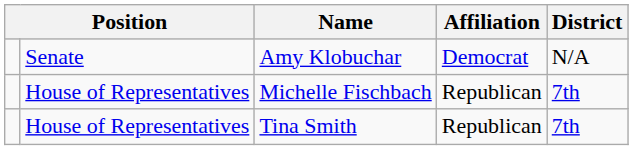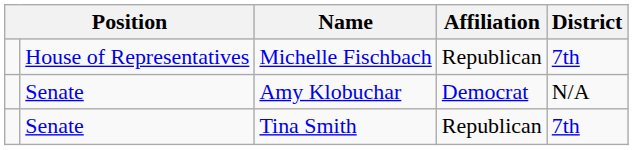rows swapped: (346, 91) <-> (330, 56)
(137, 126) House of Representatives -> (55, 126) Senate
